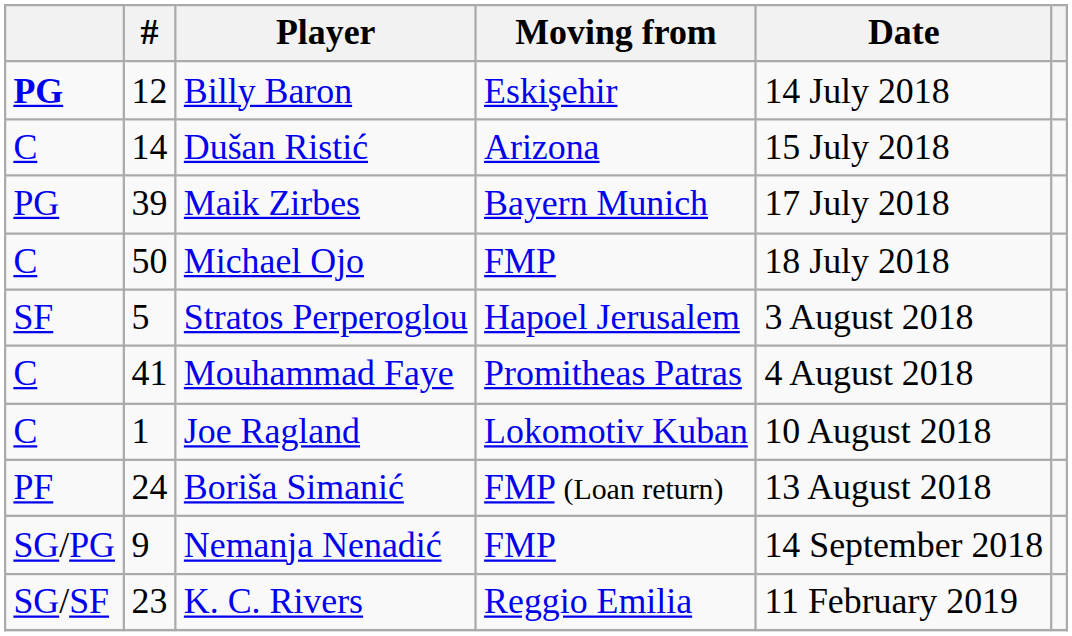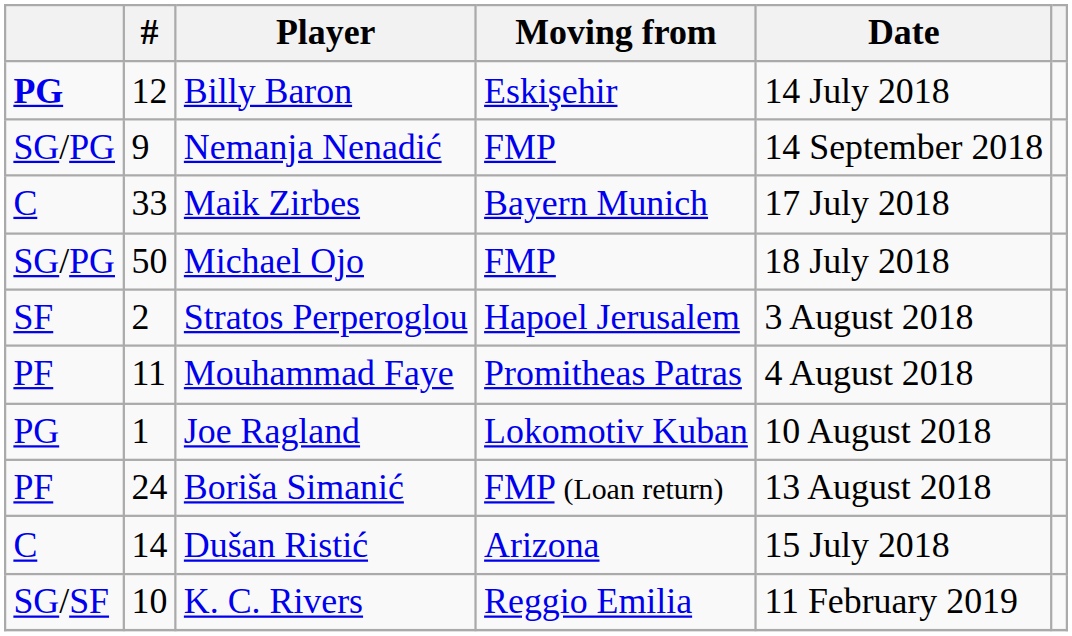rows swapped: (276, 146) <-> (313, 544)
(36, 203) PG -> (25, 203) C
(149, 203) 39 -> (149, 203) 33
(25, 260) C -> (64, 260) SG/PG
(140, 317) 5 -> (140, 317) 2
(25, 373) C -> (33, 373) PF
(149, 373) 41 -> (149, 373) 11
(25, 430) C -> (36, 430) PG
(149, 601) 23 -> (149, 601) 10
